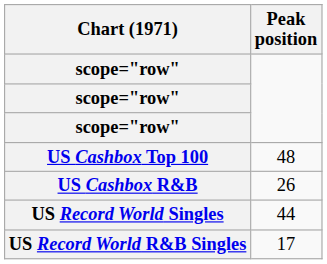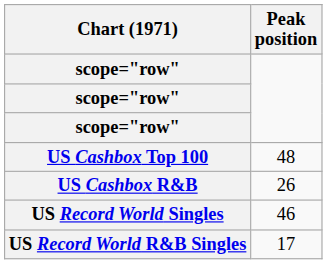(286, 214) 44 -> (286, 214) 46
